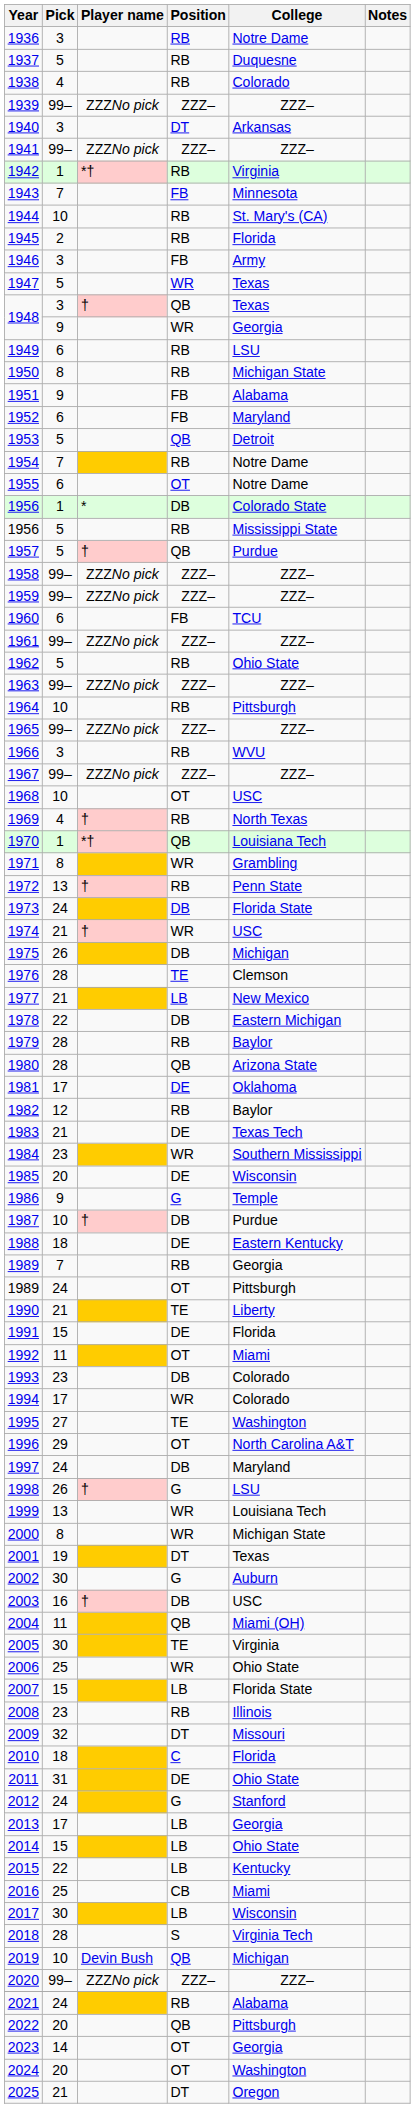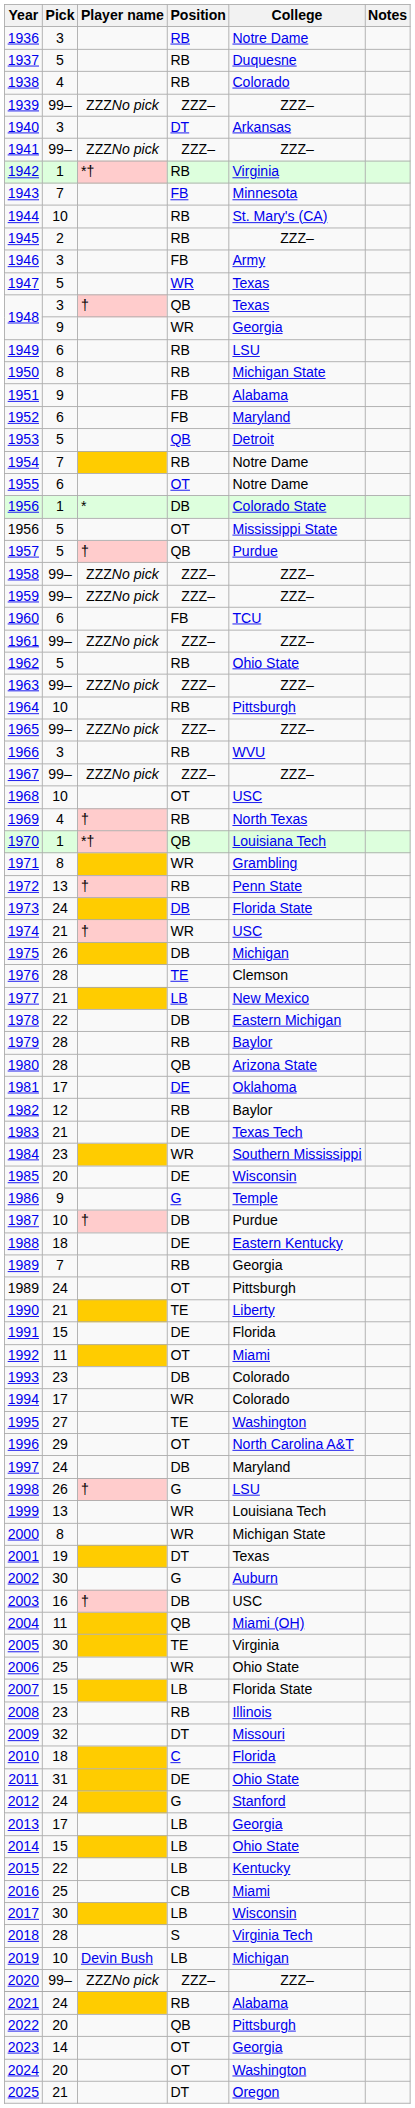(254, 238) Florida -> (297, 238) ZZZ–
(180, 529) RB -> (180, 529) OT
(181, 1958) QB -> (179, 1958) LB
